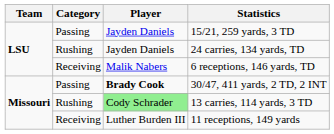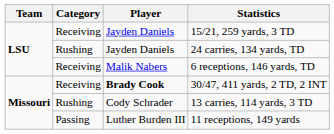(72, 31) Passing -> (78, 31) Receiving
(72, 84) Passing -> (78, 84) Receiving
(139, 102) lightgreen background -> (139, 102) no background
(78, 120) Receiving -> (72, 120) Passing
